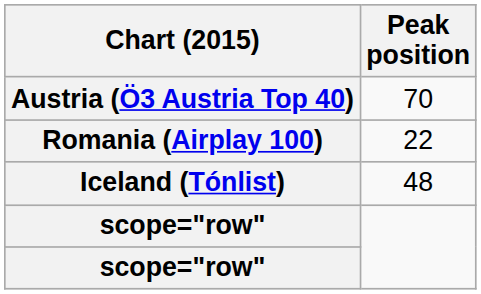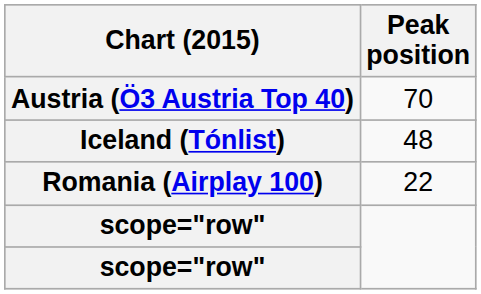rows swapped: (182, 182) <-> (182, 140)
